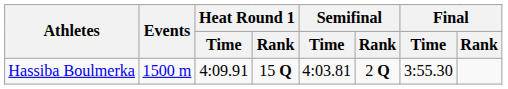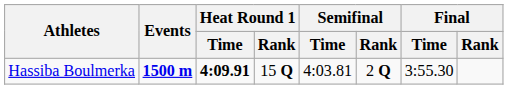(167, 71) normal -> (167, 71) bold
(224, 71) normal -> (225, 71) bold
